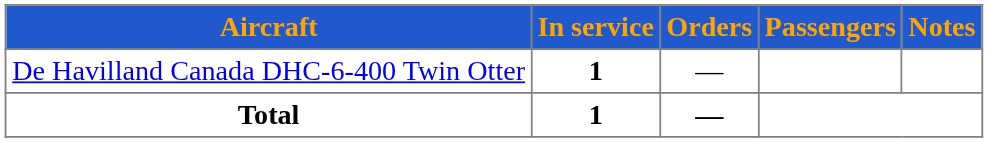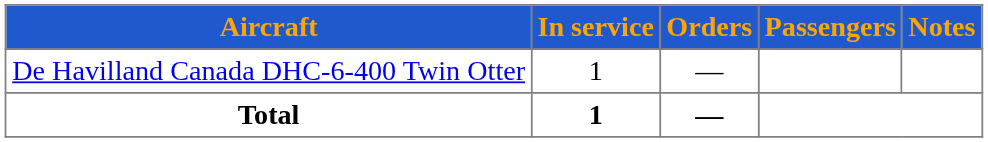(596, 70) bold -> (596, 70) normal
